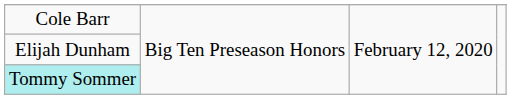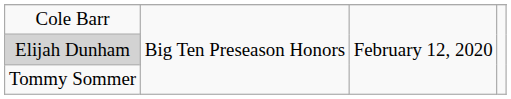(73, 49) no background -> (73, 49) lightgrey background
(73, 79) paleturquoise background -> (73, 79) no background
